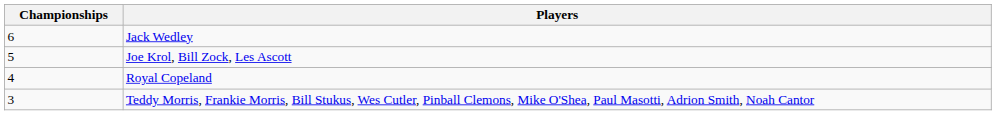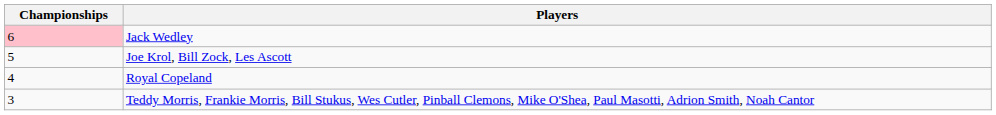(11, 36) no background -> (11, 36) pink background
